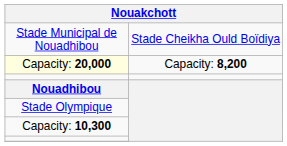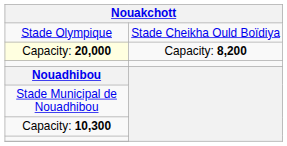(67, 39) Stade Municipal de Nouadhibou -> (67, 32) Stade Olympique
(67, 107) Stade Olympique -> (67, 101) Stade Municipal de Nouadhibou
